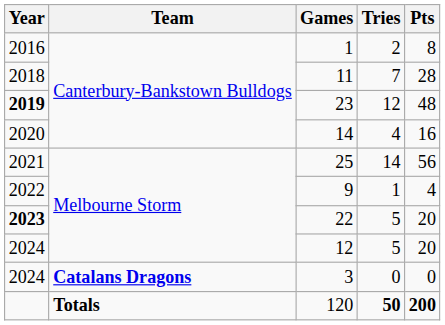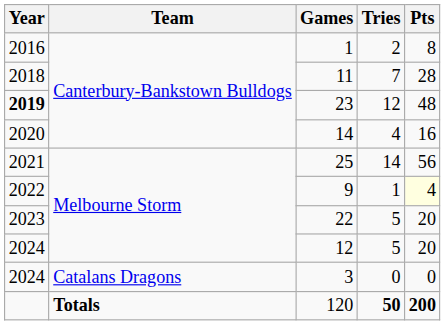(431, 190) no background -> (431, 190) lightyellow background
(27, 219) bold -> (27, 219) normal
(122, 276) bold -> (117, 276) normal
